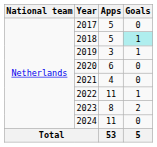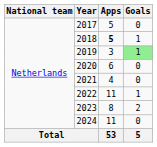(111, 39) normal -> (111, 39) bold
(138, 39) paleturquoise background -> (138, 39) no background
(138, 53) no background -> (138, 53) lightgreen background
